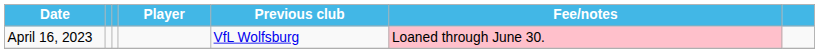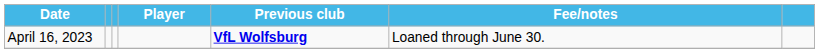(256, 37) normal -> (260, 37) bold
(468, 37) pink background -> (468, 37) no background
